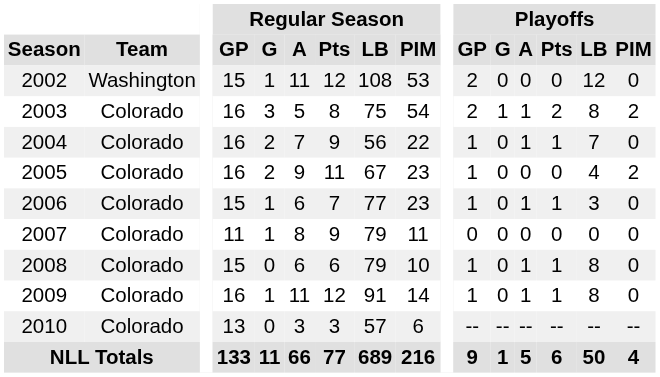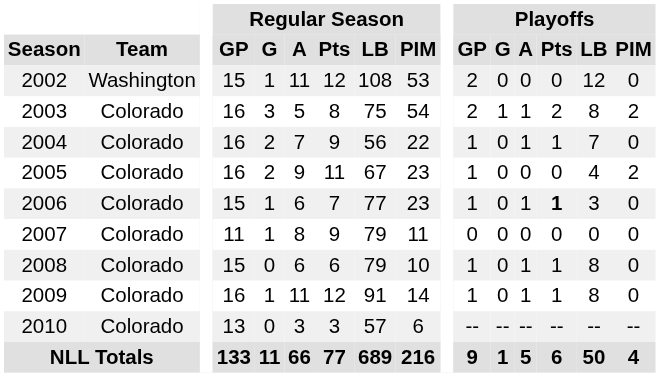(557, 203) normal -> (557, 203) bold
